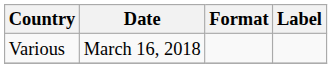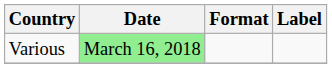(142, 48) no background -> (142, 48) lightgreen background
